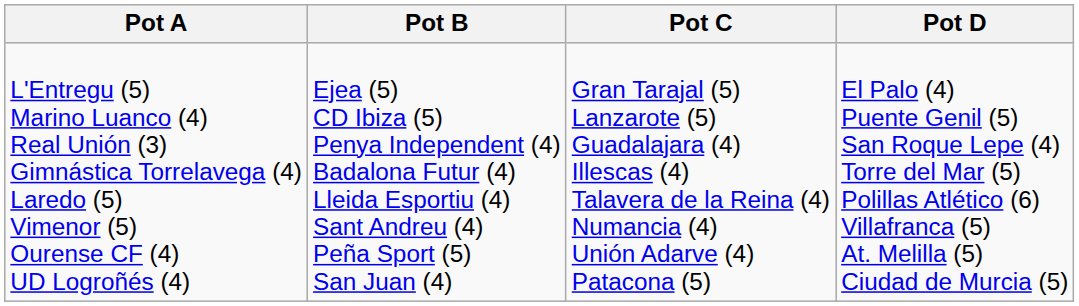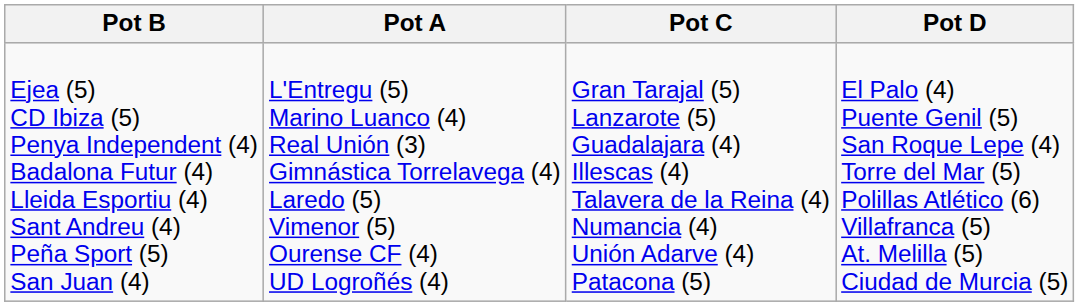columns swapped: (156, 23) <-> (437, 23)
